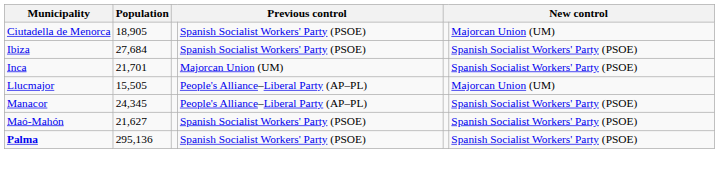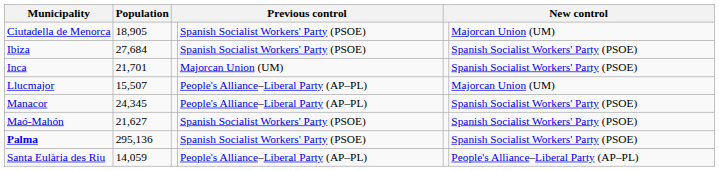(131, 85) 15,505 -> (131, 85) 15,507
+ row: (56, 157)
